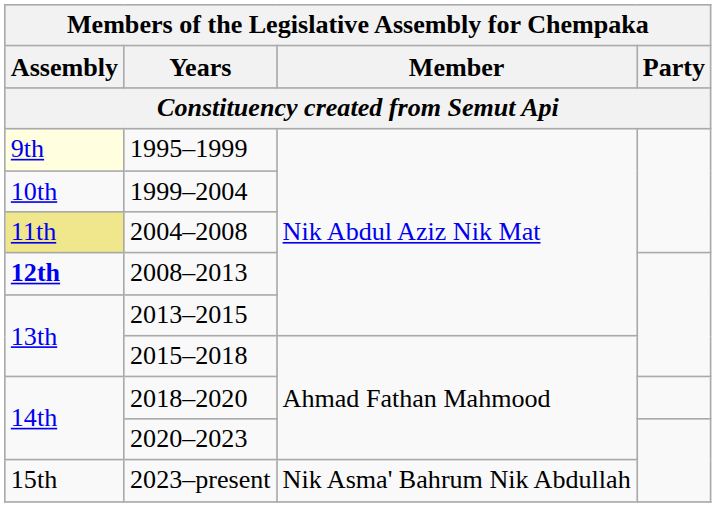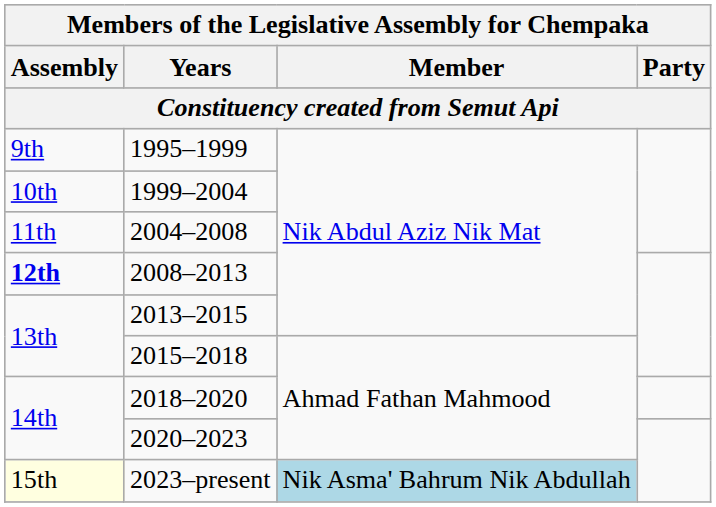(27, 149) lightyellow background -> (27, 149) no background
(34, 231) khaki background -> (34, 231) no background
(34, 480) no background -> (34, 480) lightyellow background
(457, 480) no background -> (457, 480) lightblue background
